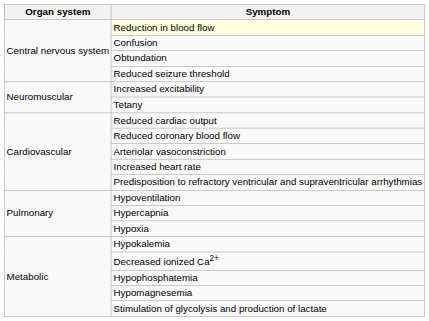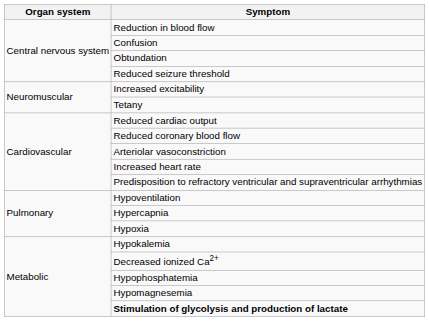(164, 27) lightyellow background -> (164, 27) no background
(220, 308) normal -> (231, 308) bold
